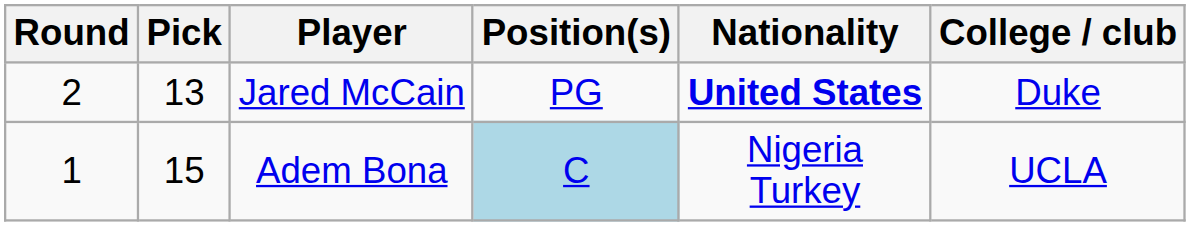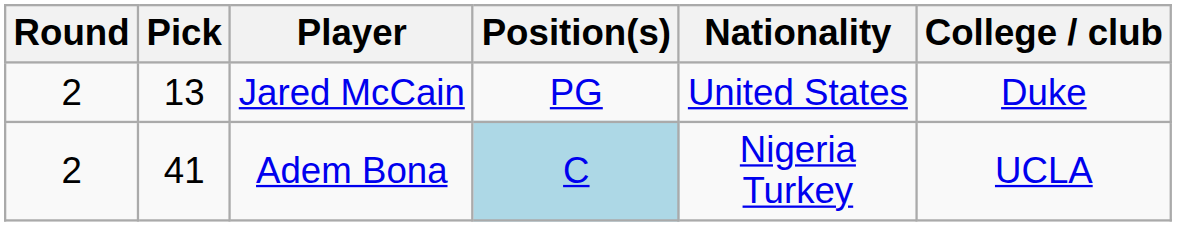(805, 91) bold -> (798, 91) normal
(72, 170) 1 -> (72, 170) 2
(184, 170) 15 -> (184, 170) 41
